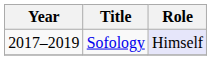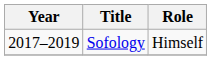(178, 42) lavender background -> (178, 42) no background
